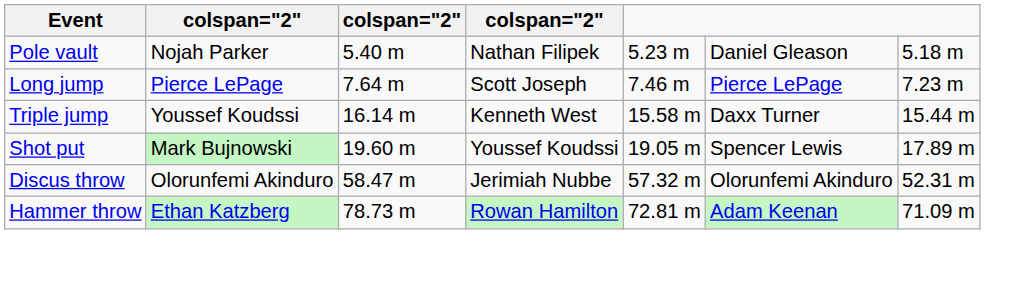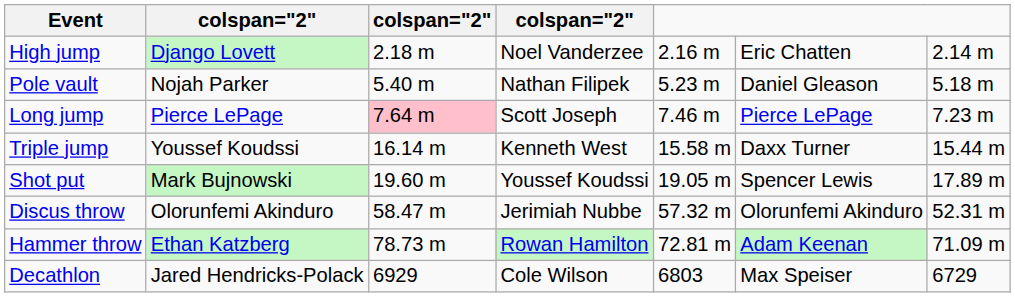+ row: (55, 52)
(374, 84) no background -> (404, 116) pink background
+ row: (55, 276)
